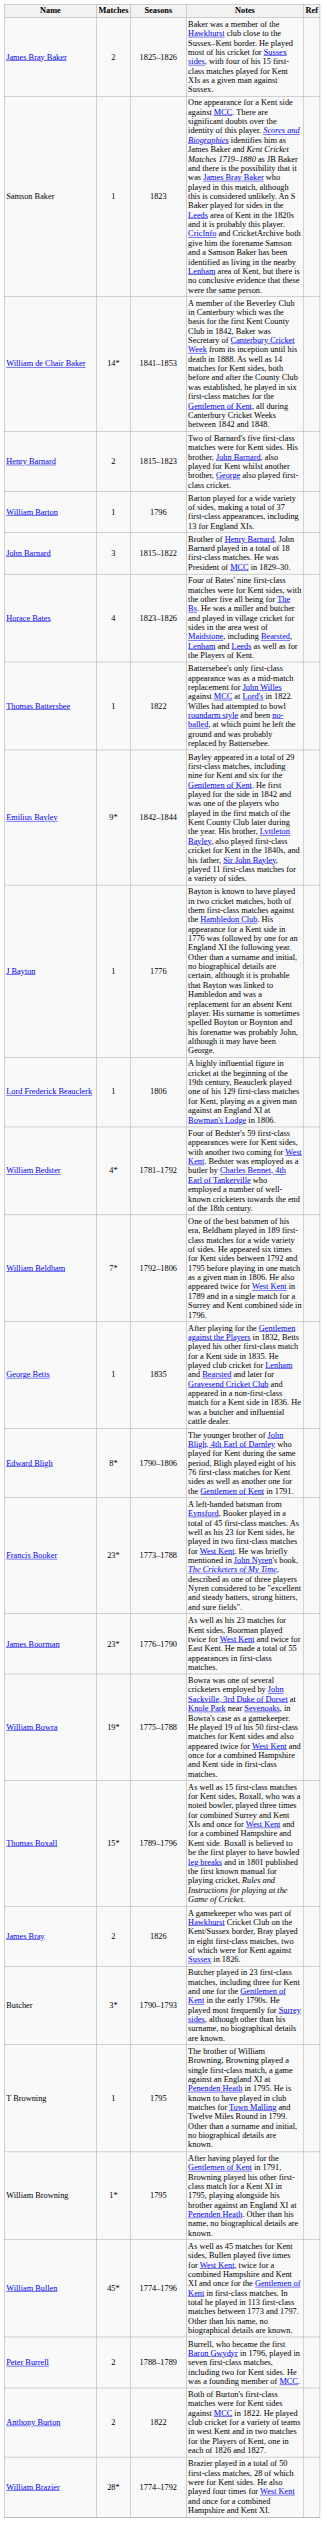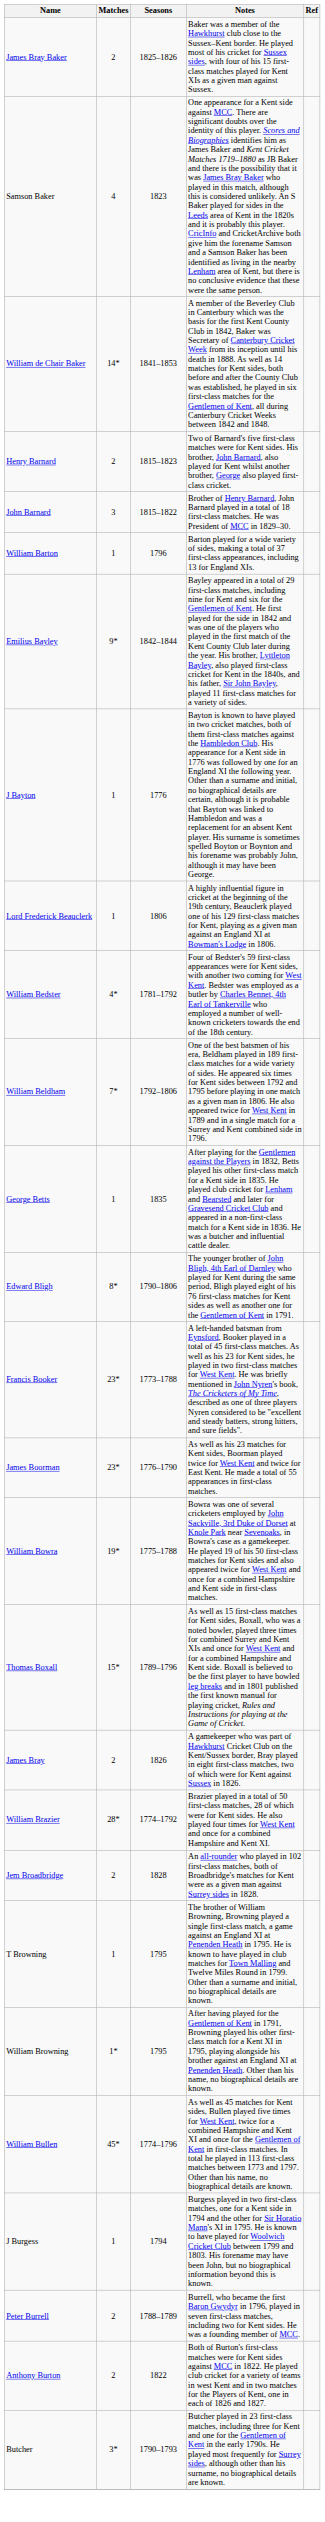(113, 196) 1 -> (113, 196) 4
rows swapped: (28, 553) <-> (32, 512)
- row: (28, 618)
- row: (38, 706)
rows swapped: (33, 2487) <-> (19, 2005)
+ row: (35, 1875)
+ row: (22, 2241)
